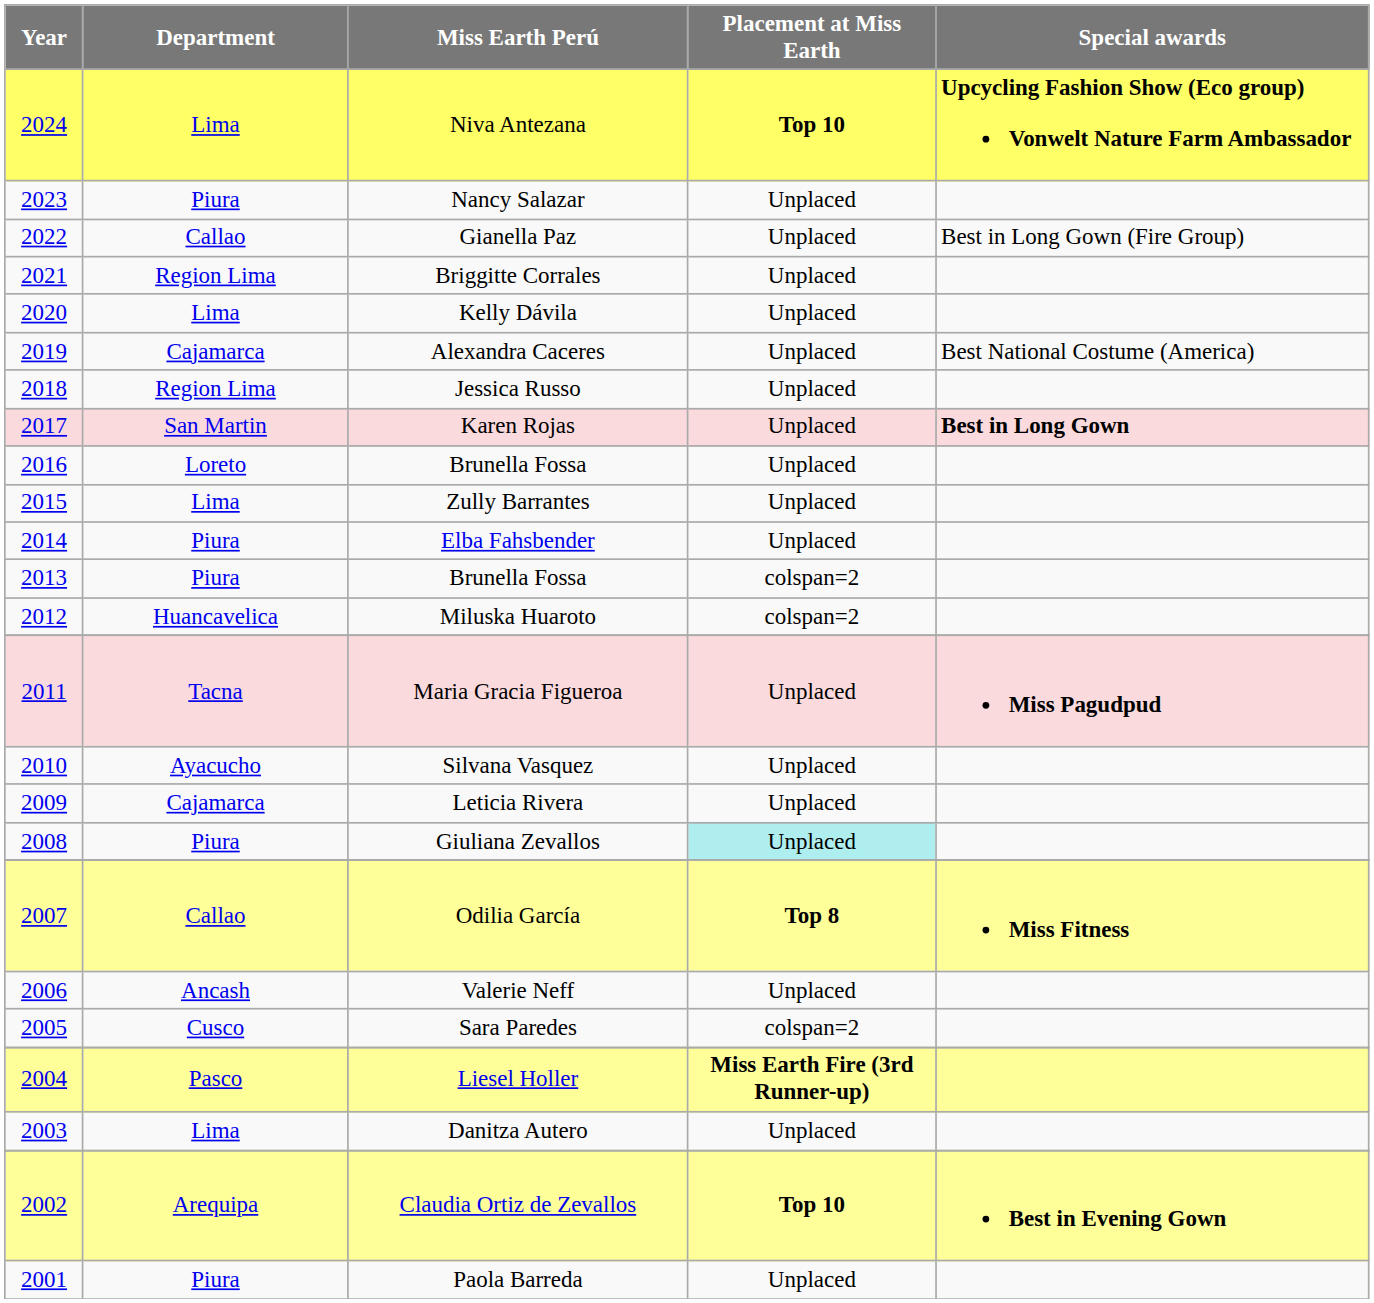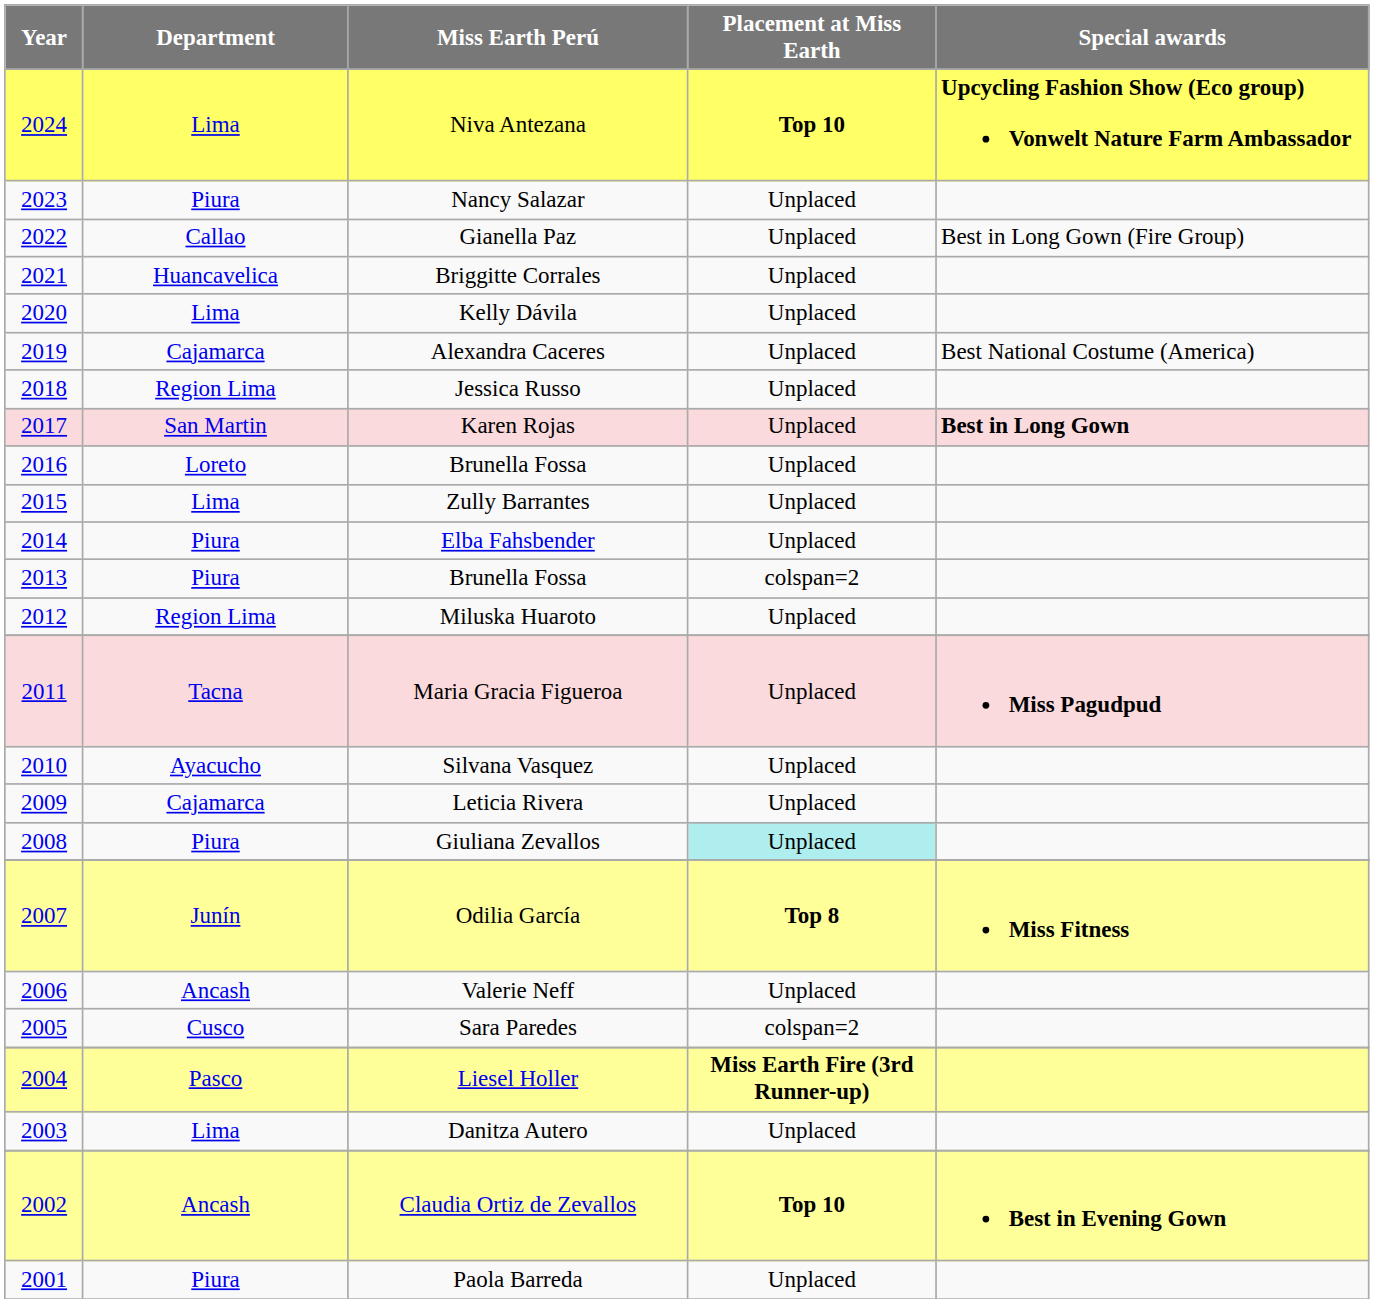(216, 274) Region Lima -> (216, 274) Huancavelica
(216, 616) Huancavelica -> (216, 616) Region Lima
(812, 616) colspan=2 -> (812, 616) Unplaced
(216, 915) Callao -> (216, 915) Junín
(216, 1204) Arequipa -> (216, 1204) Ancash
